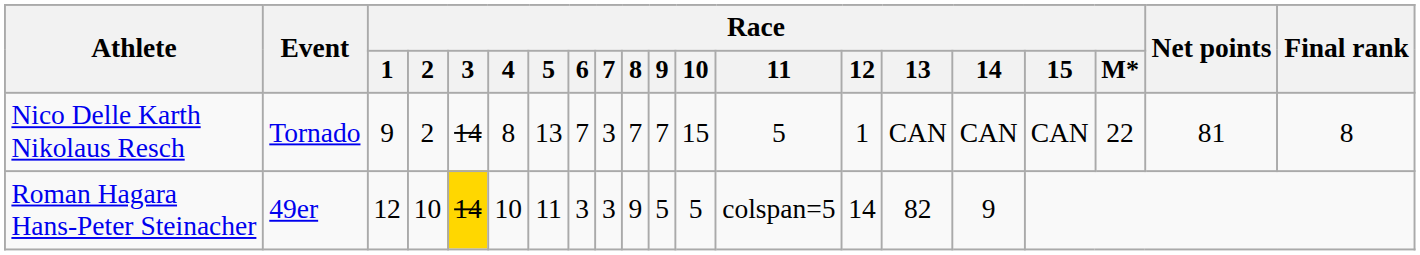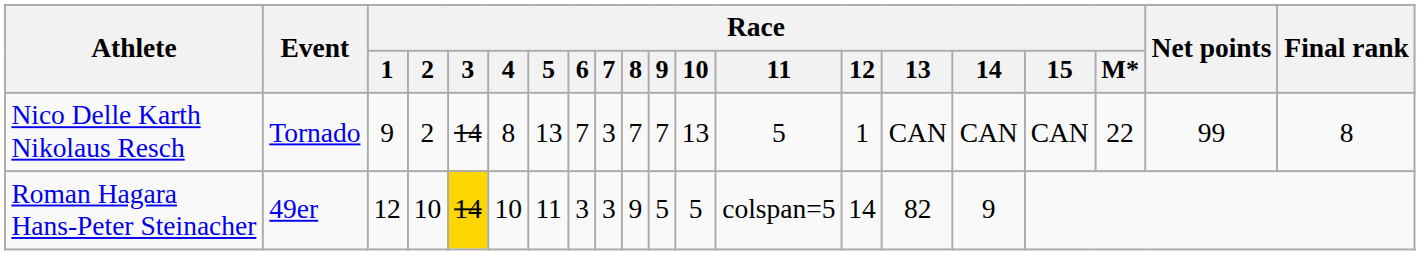(696, 132) 15 -> (696, 132) 13
(1212, 132) 81 -> (1212, 132) 99
